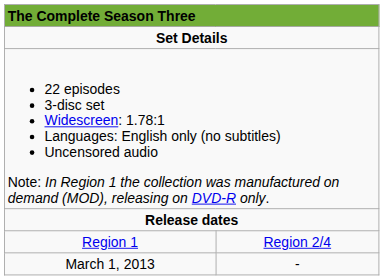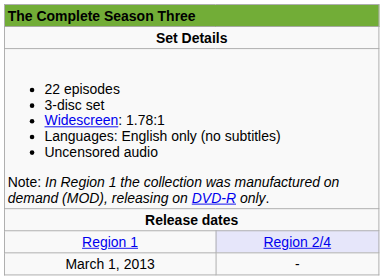(297, 242) no background -> (297, 242) lavender background
